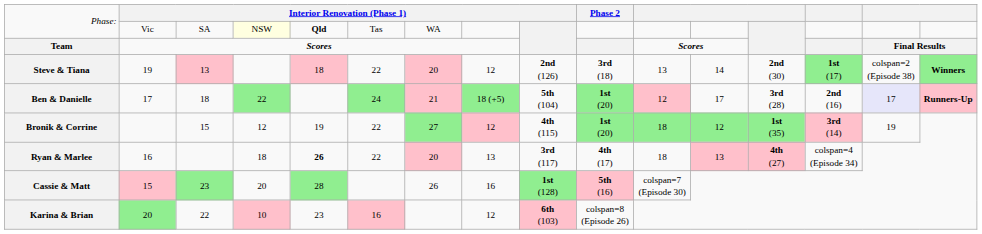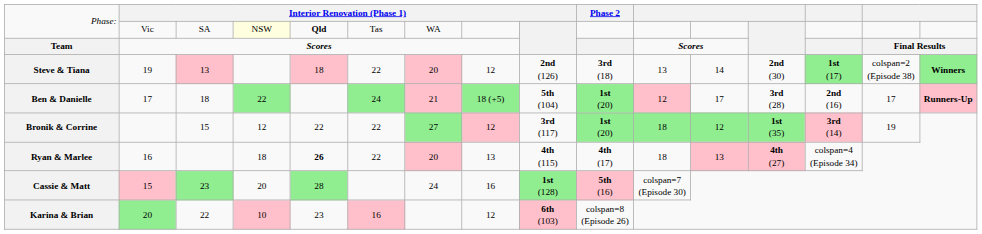(891, 98) lavender background -> (891, 98) no background
(319, 127) 19 -> (319, 127) 22
(548, 127) 4th (115) -> (548, 127) 3rd (117)
(548, 157) 3rd (117) -> (548, 157) 4th (115)
(433, 186) 26 -> (433, 186) 24
